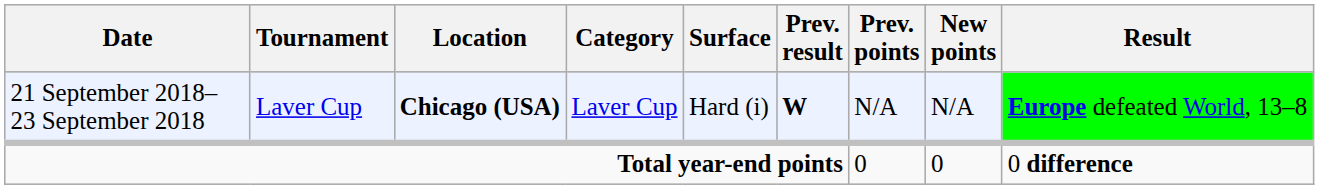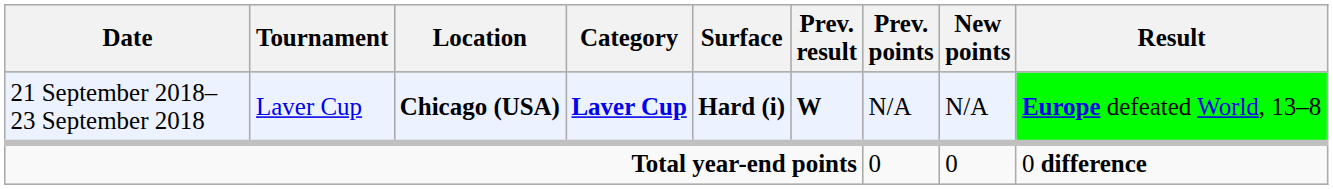(624, 105) normal -> (629, 105) bold
(729, 105) normal -> (742, 105) bold
